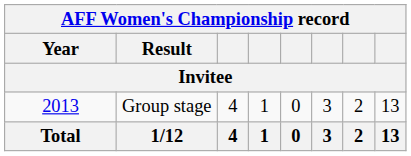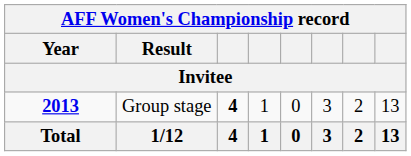(61, 106) normal -> (61, 106) bold
(233, 106) normal -> (233, 106) bold
